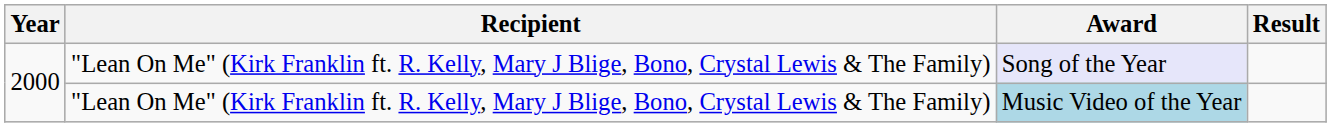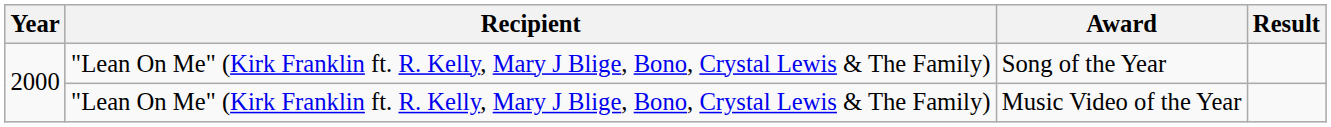(1084, 63) lavender background -> (1084, 63) no background
(1122, 102) lightblue background -> (1122, 102) no background
